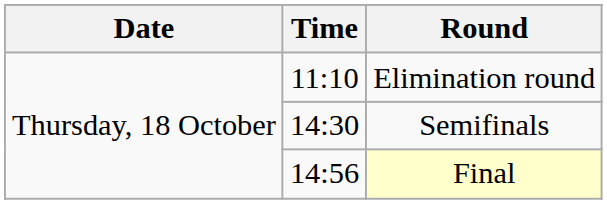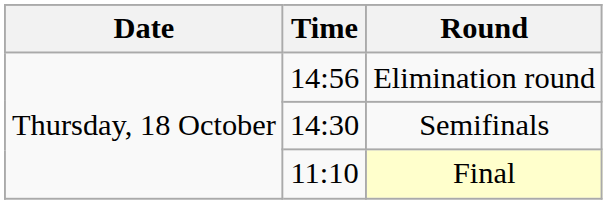(325, 76) 11:10 -> (325, 76) 14:56
(325, 173) 14:56 -> (325, 173) 11:10
